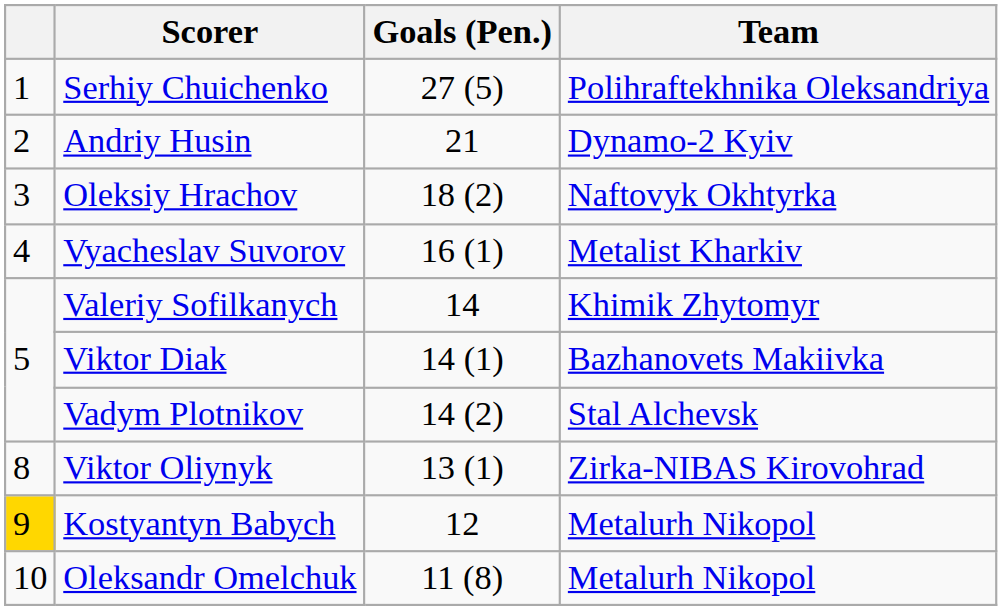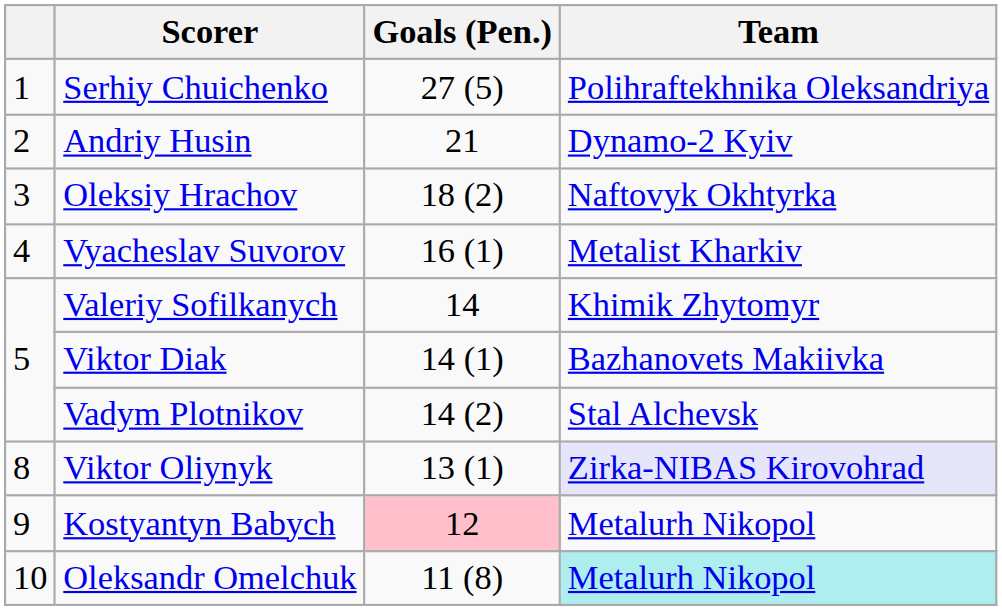(746, 468) no background -> (746, 468) lavender background
(22, 522) gold background -> (22, 522) no background
(462, 522) no background -> (462, 522) pink background
(692, 577) no background -> (692, 577) paleturquoise background
